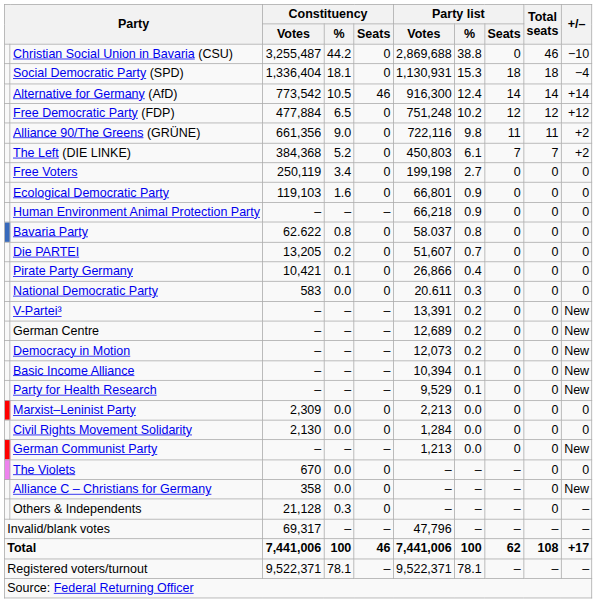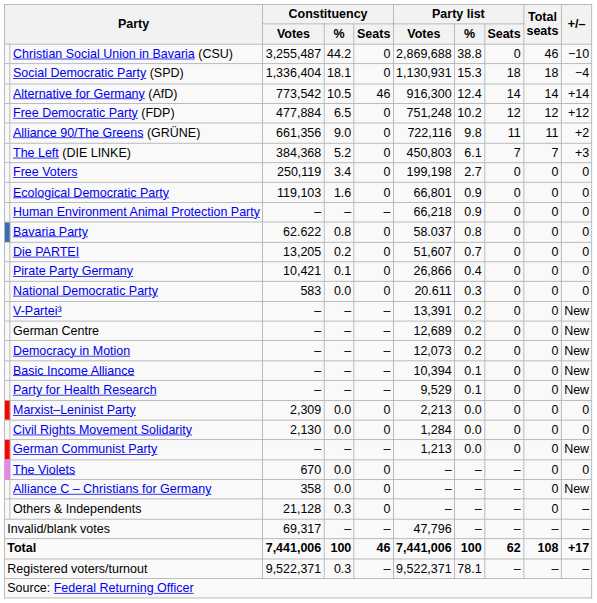(582, 152) +2 -> (582, 152) +3
(339, 568) 78.1 -> (343, 568) 0.3
